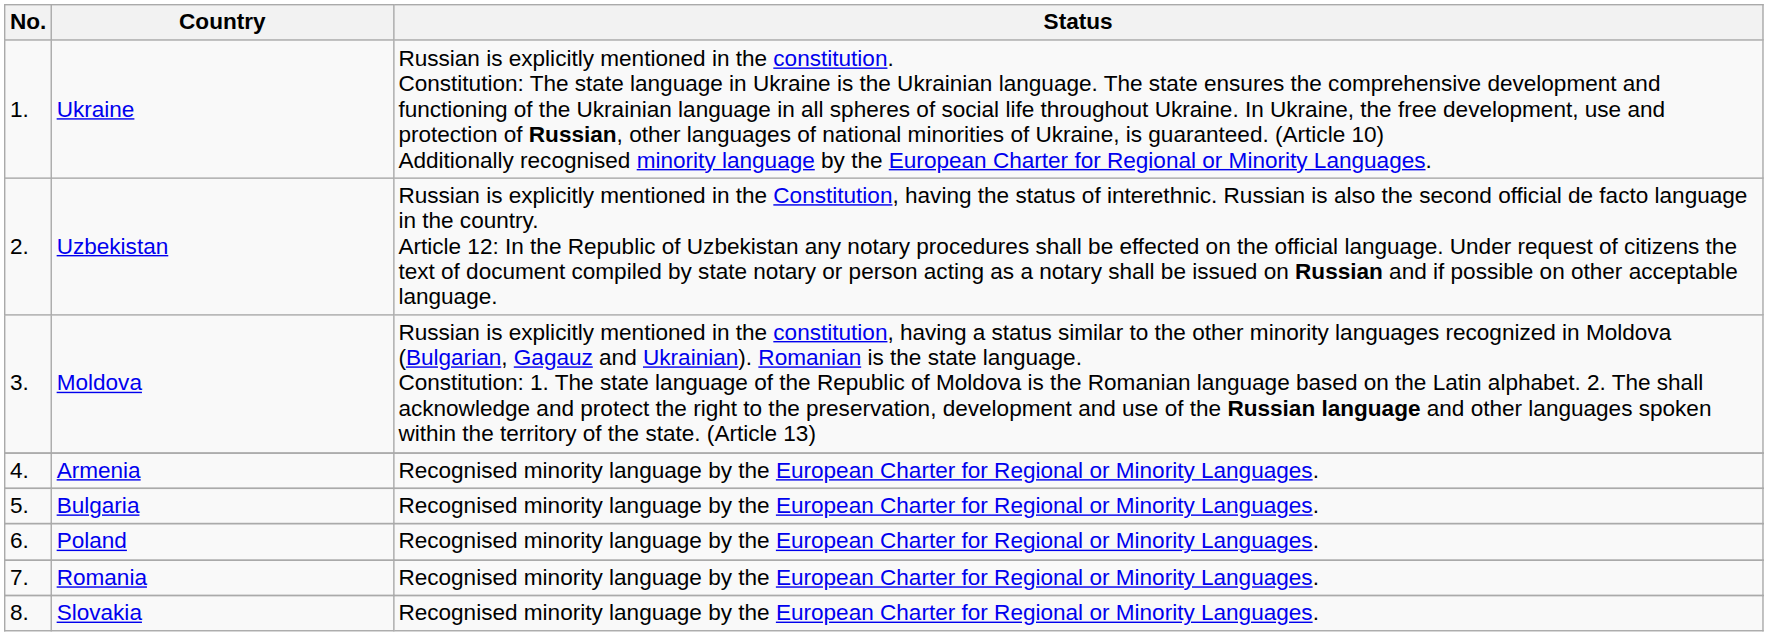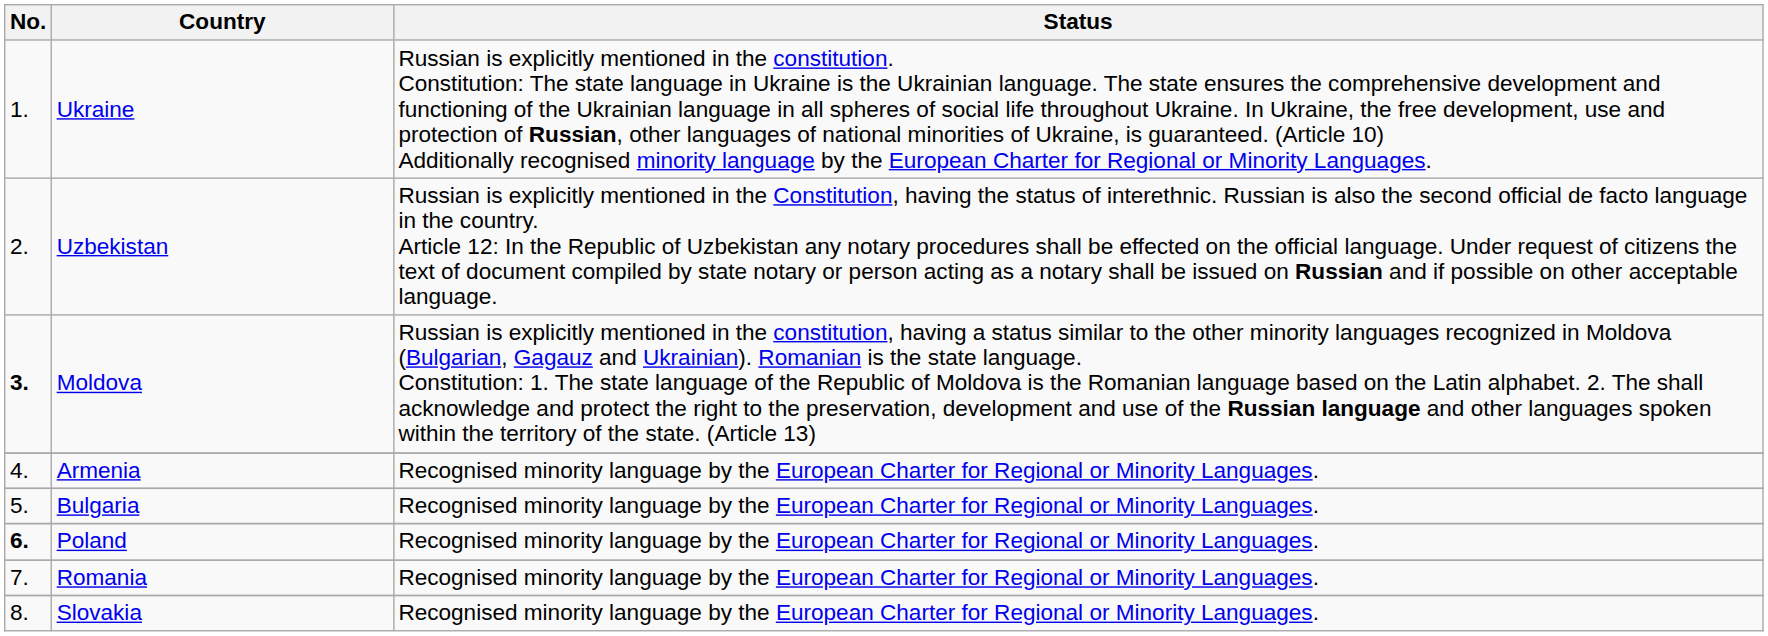(19, 383) normal -> (19, 383) bold
(19, 541) normal -> (19, 541) bold
